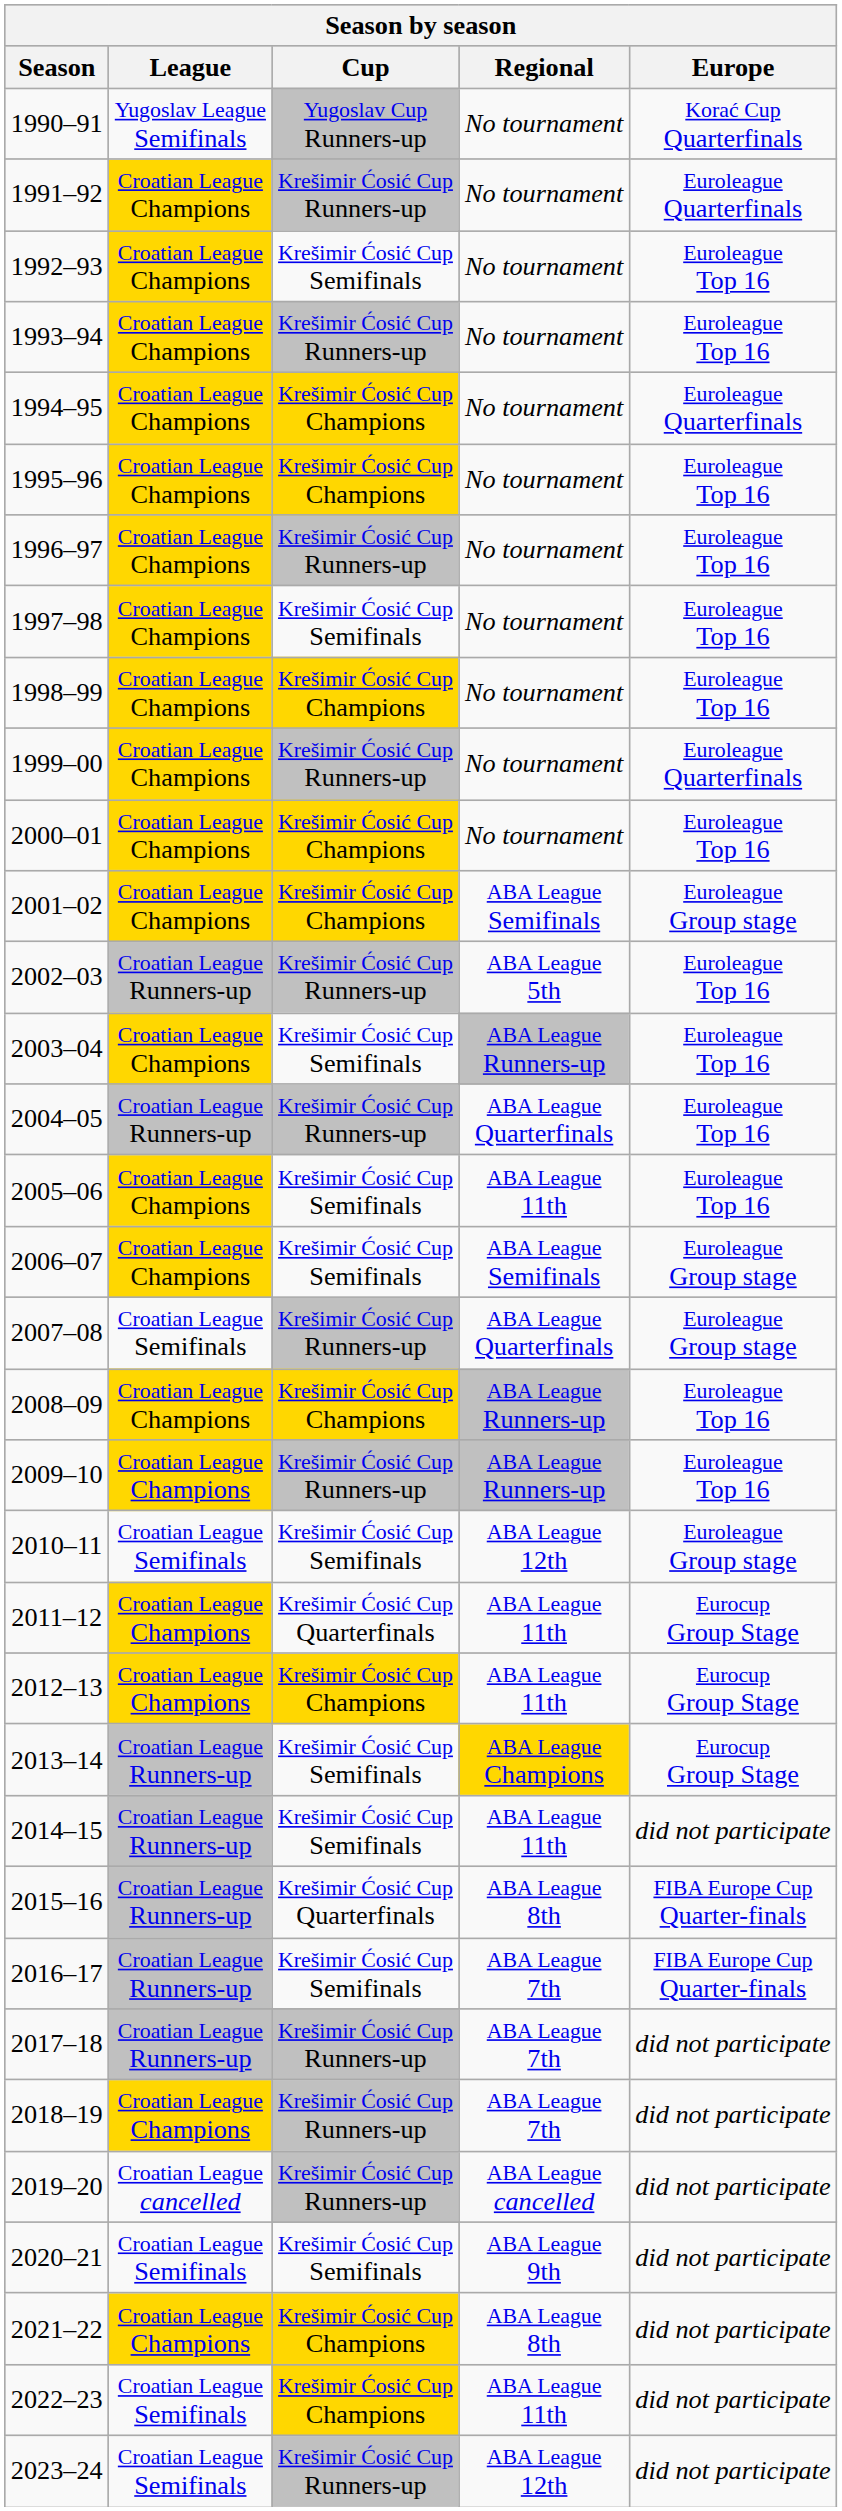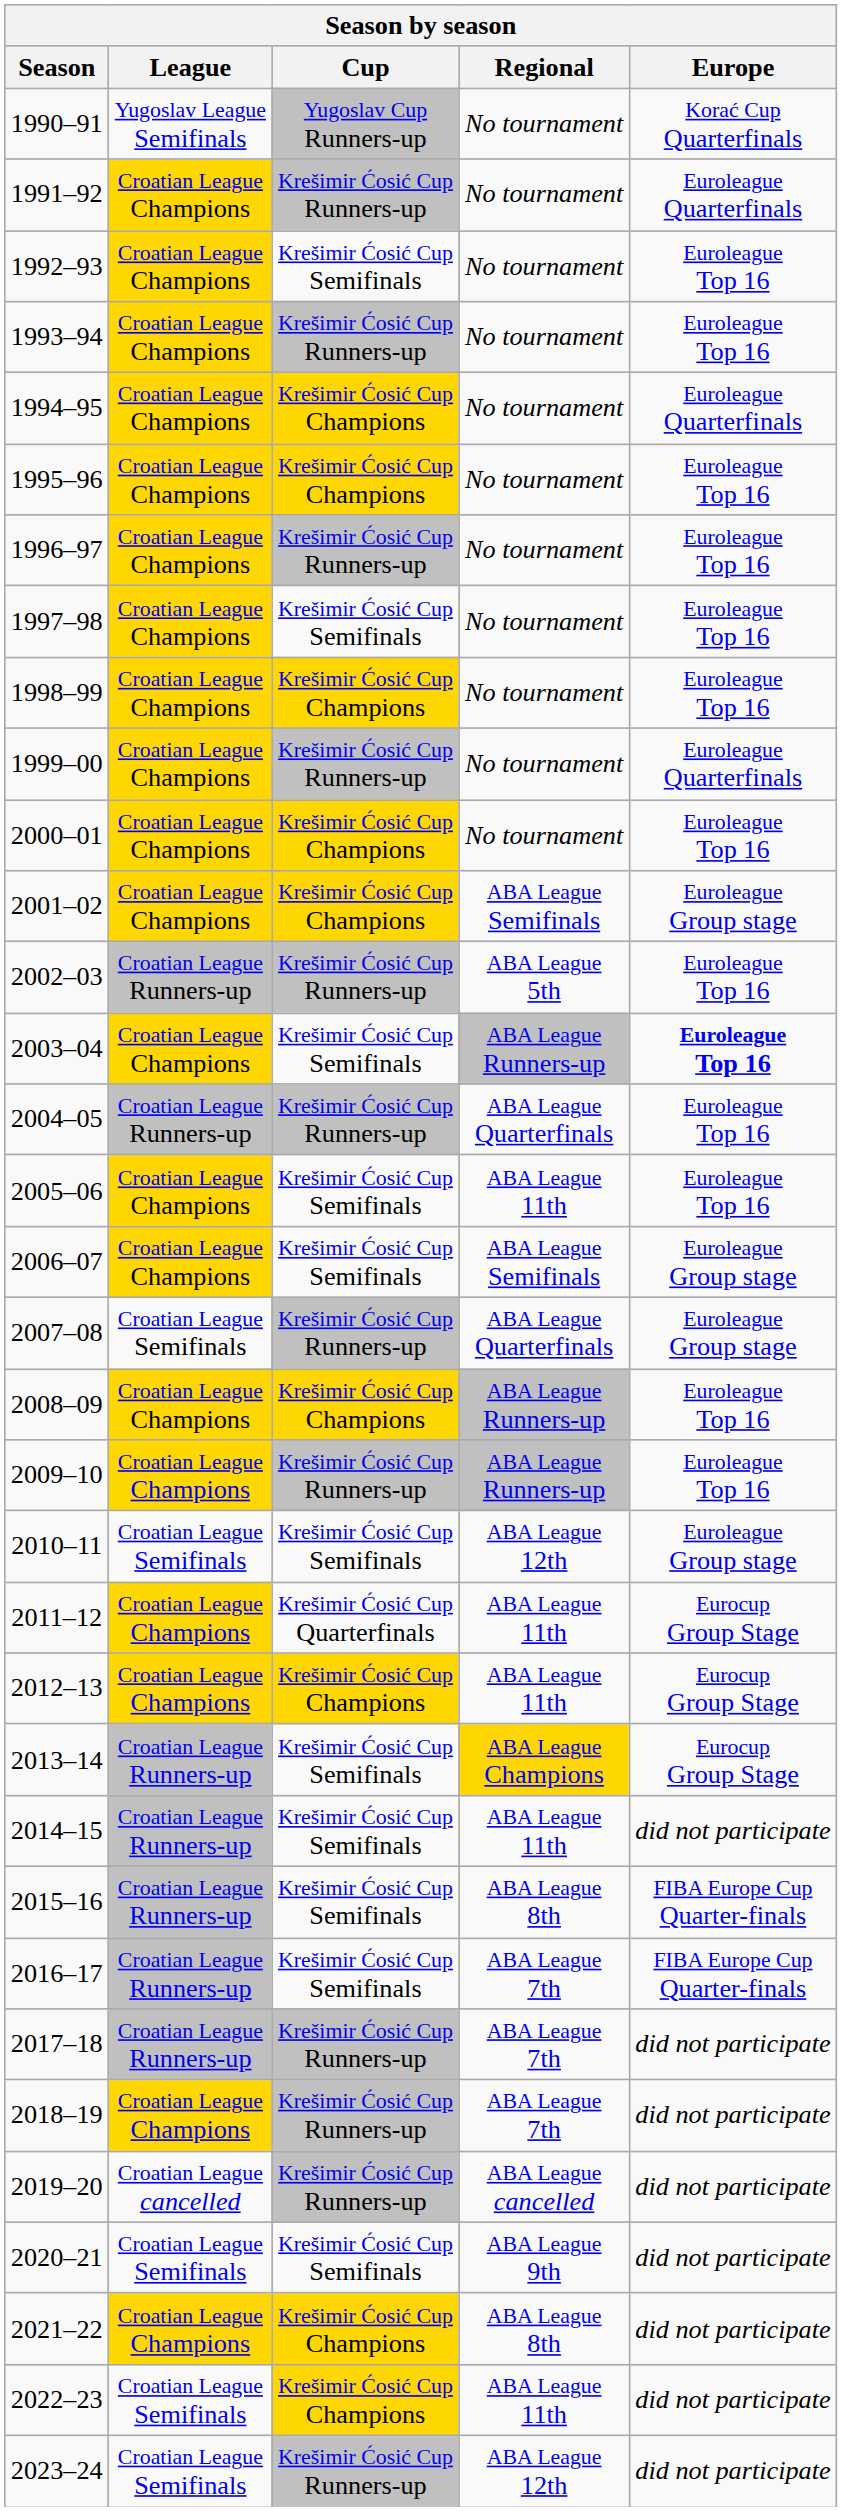(733, 1049) normal -> (733, 1048) bold
(365, 1903) Krešimir Ćosić Cup Quarterfinals -> (365, 1903) Krešimir Ćosić Cup Semifinals
